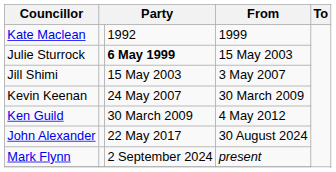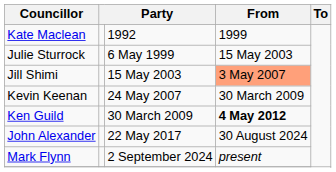(141, 55) bold -> (141, 55) normal
(252, 75) no background -> (252, 75) lightsalmon background
(252, 116) normal -> (252, 116) bold
